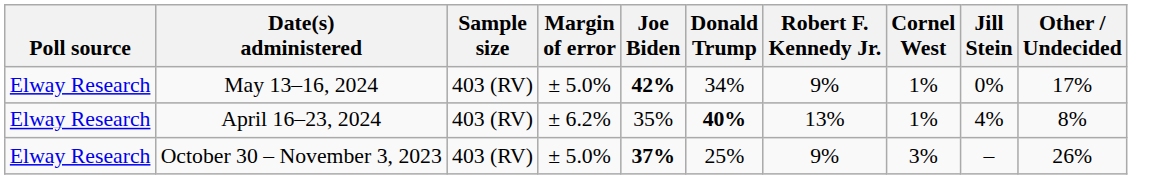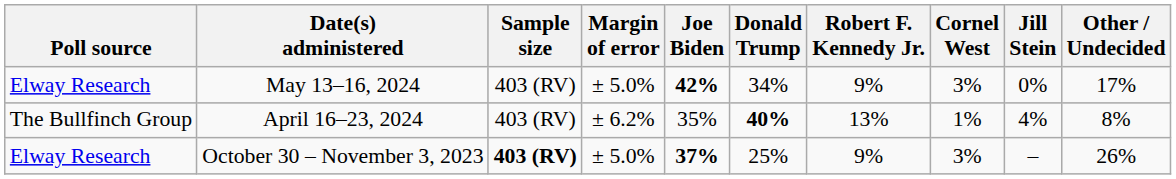(923, 84) 1% -> (967, 84) 3%
(80, 120) Elway Research -> (101, 120) The Bullfinch Group
(493, 156) normal -> (535, 156) bold
